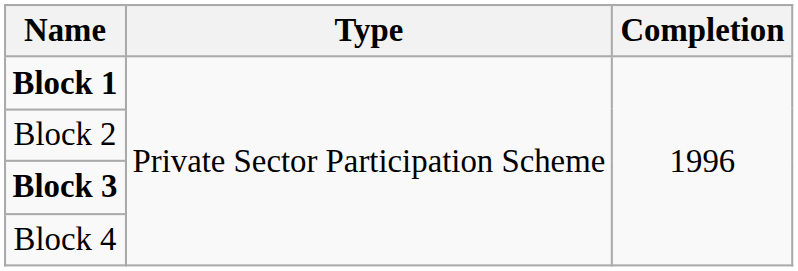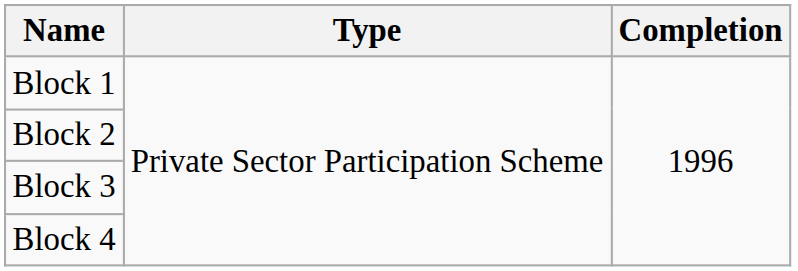(65, 82) bold -> (64, 82) normal
(65, 186) bold -> (64, 186) normal
